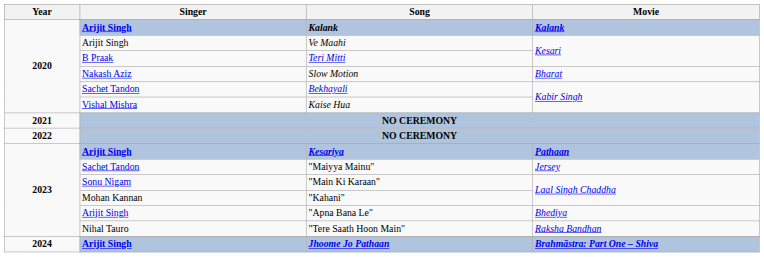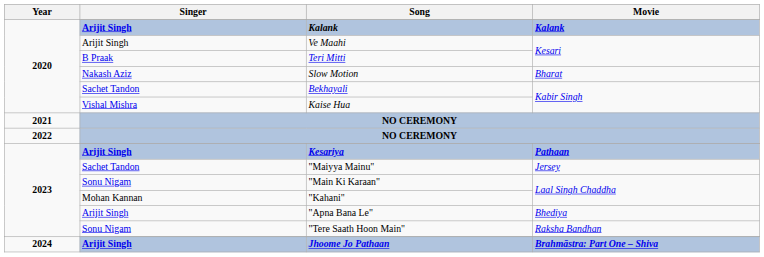(105, 228) Nihal Tauro -> (107, 228) Sonu Nigam
